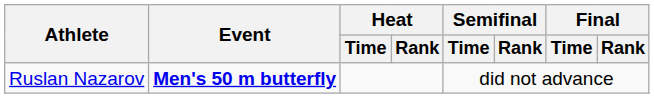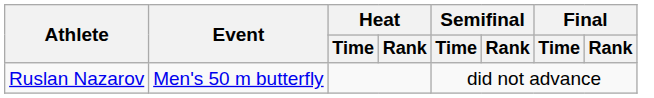(245, 78) bold -> (238, 78) normal
